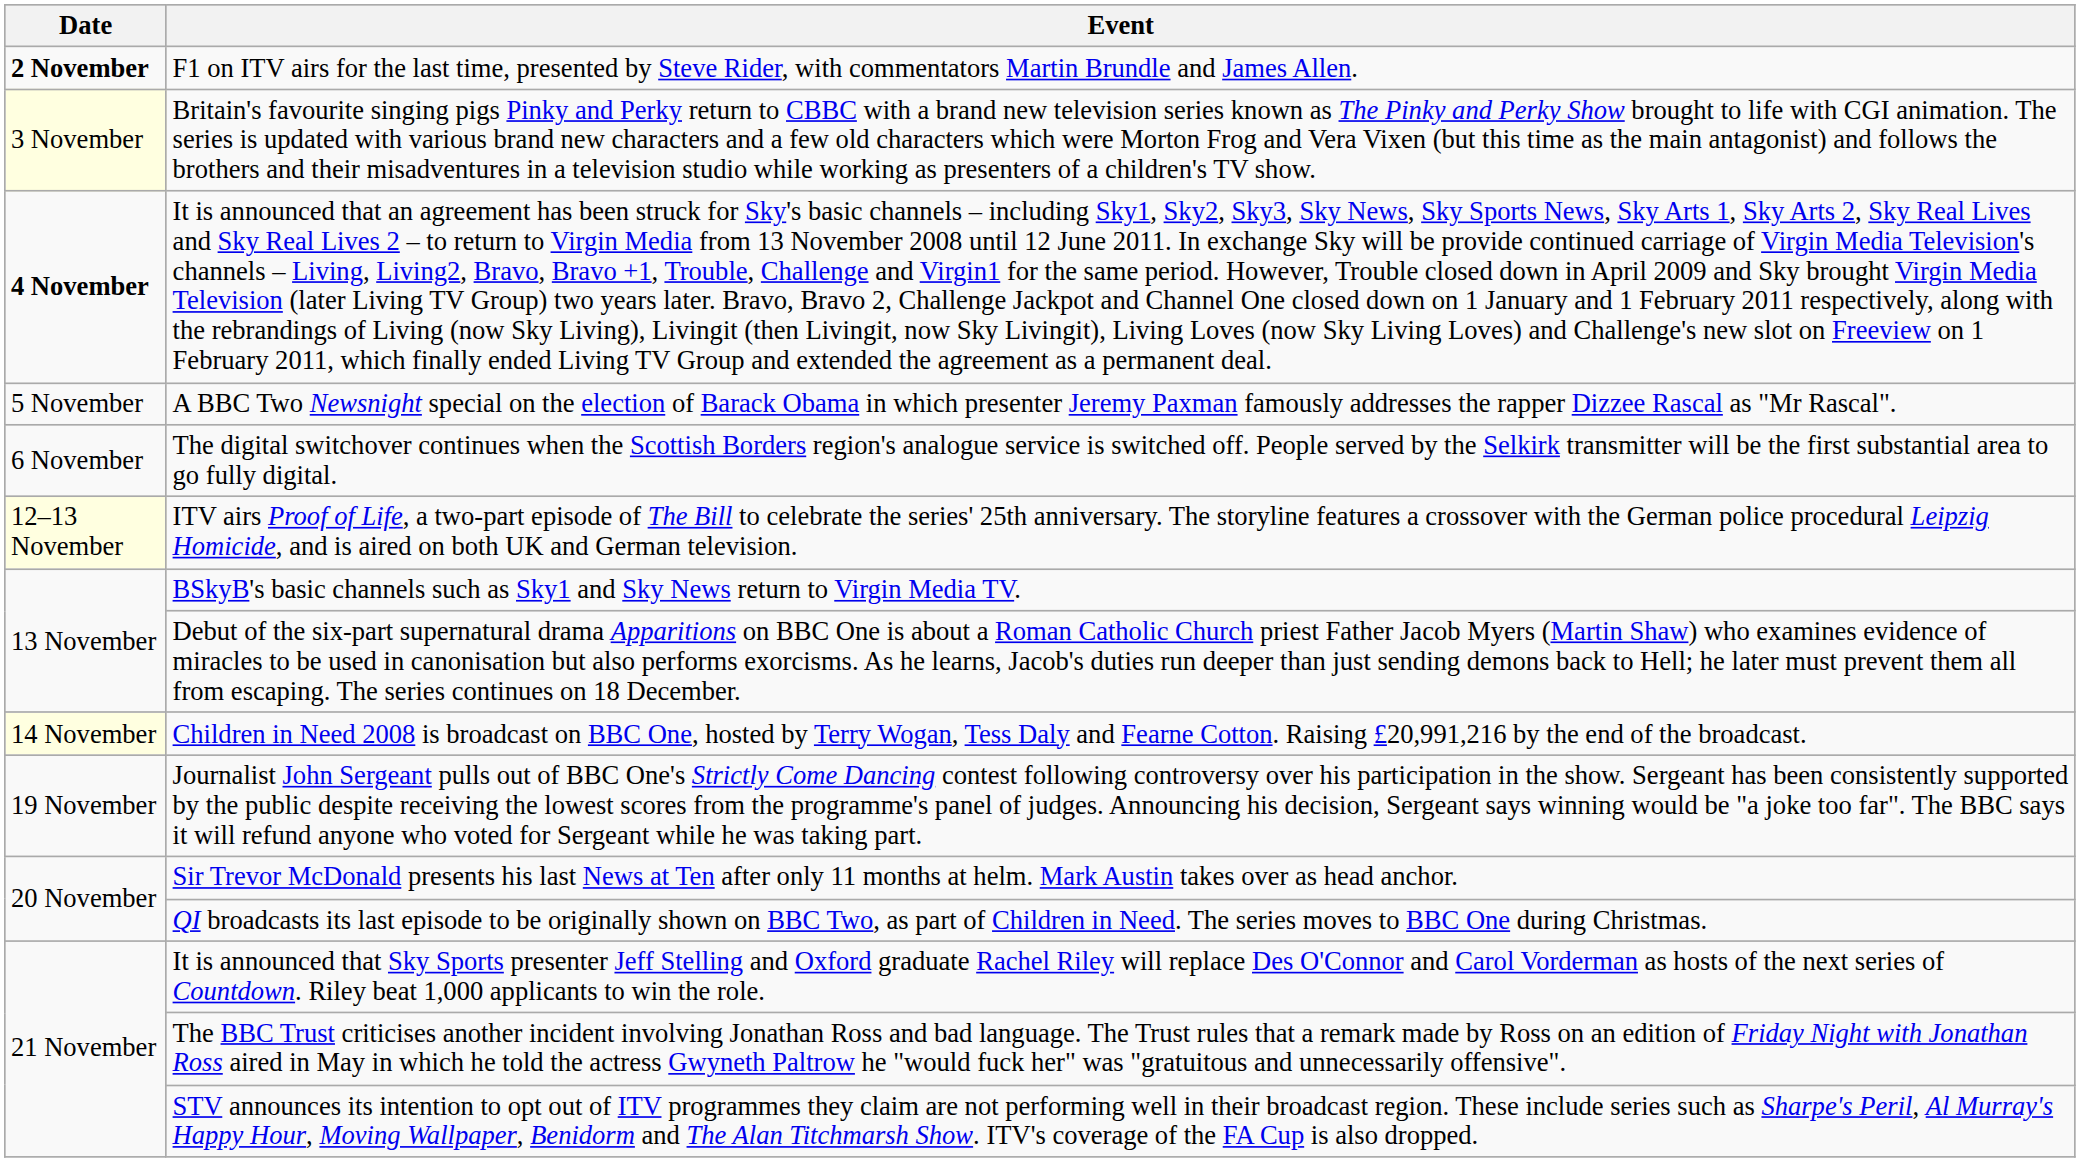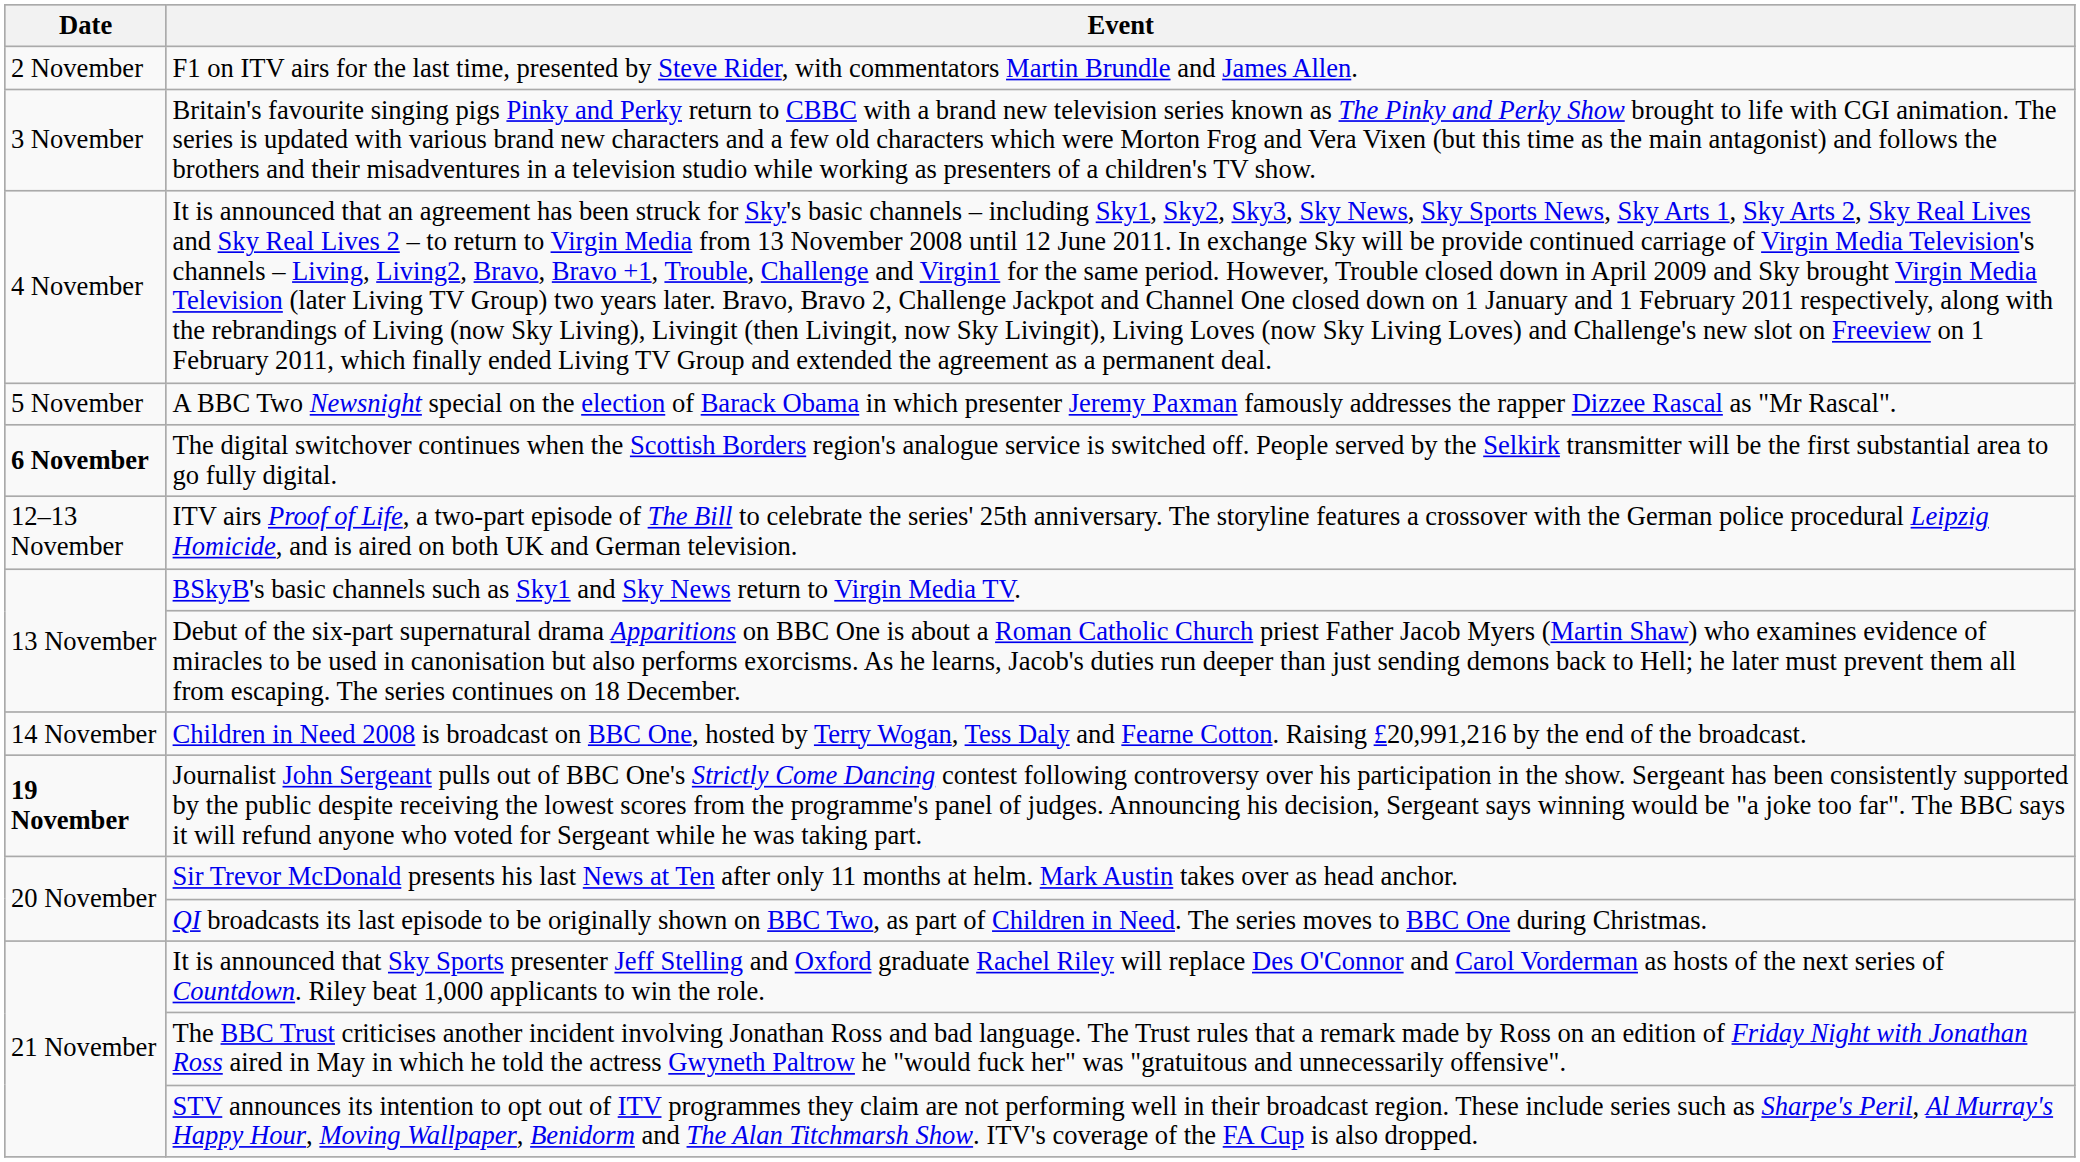(80, 67) bold -> (77, 67) normal
(77, 139) lightyellow background -> (77, 139) no background
(80, 286) bold -> (77, 286) normal
(77, 460) normal -> (80, 460) bold
(67, 532) lightyellow background -> (67, 532) no background
(84, 733) lightyellow background -> (84, 733) no background
(84, 805) normal -> (70, 805) bold
